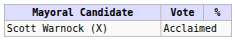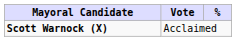(57, 29) normal -> (57, 29) bold
